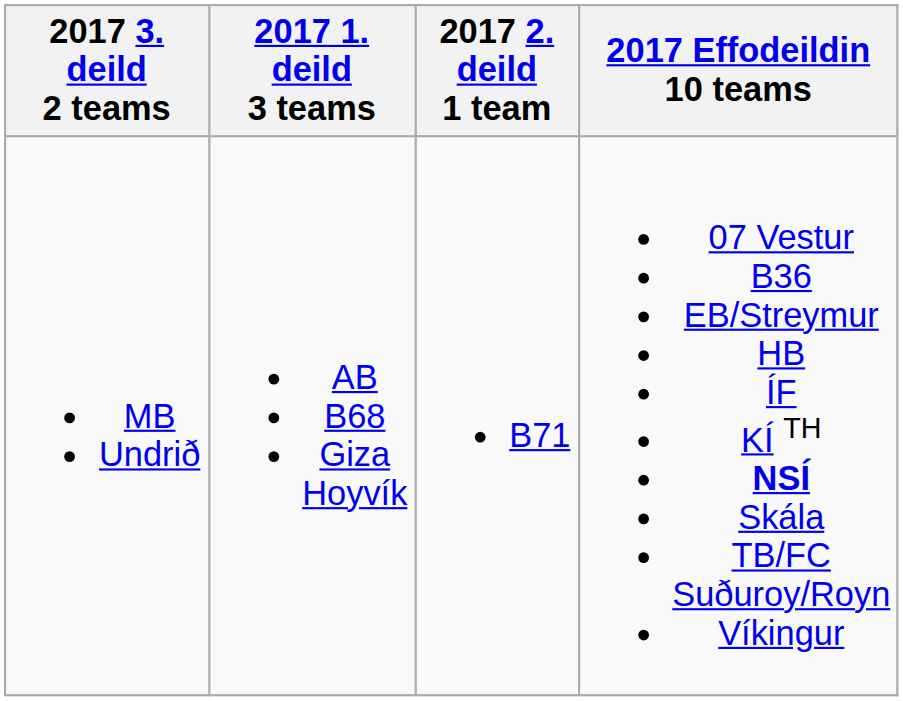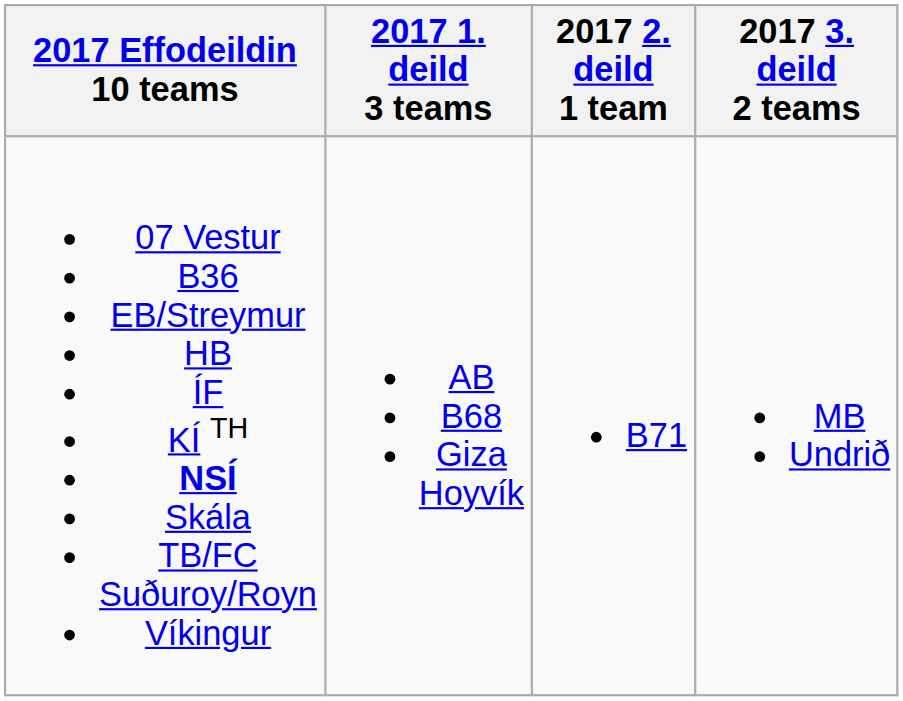columns swapped: (738, 70) <-> (107, 70)
